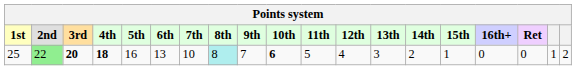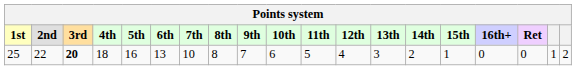(40, 55) lightgreen background -> (40, 55) no background
(102, 55) bold -> (102, 55) normal
(215, 55) paleturquoise background -> (215, 55) no background
(272, 55) bold -> (272, 55) normal
